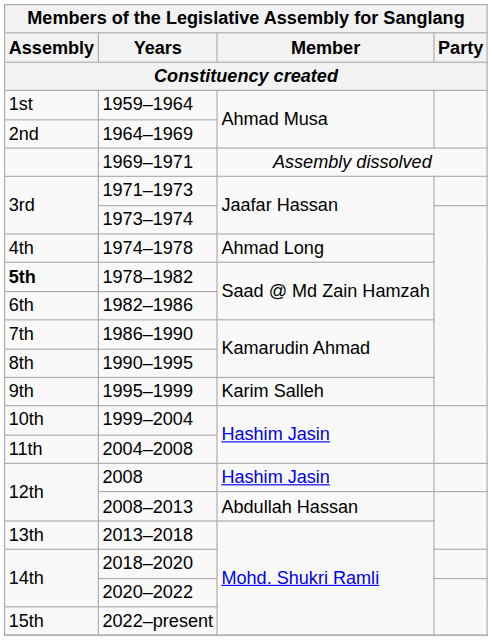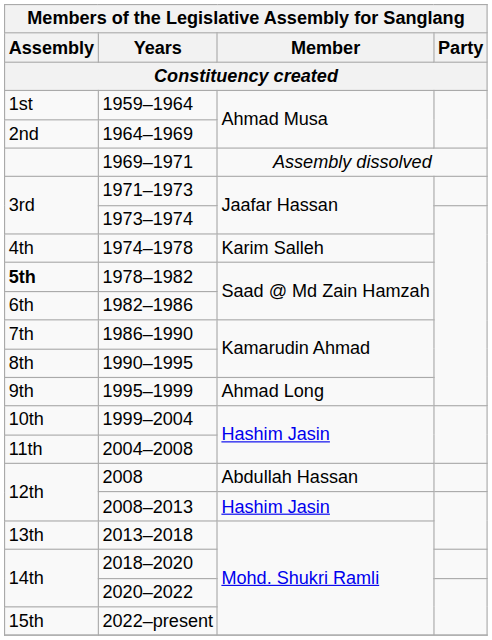(273, 248) Ahmad Long -> (273, 248) Karim Salleh
(273, 391) Karim Salleh -> (273, 391) Ahmad Long
(276, 477) Hashim Jasin -> (290, 477) Abdullah Hassan
(290, 506) Abdullah Hassan -> (276, 506) Hashim Jasin
